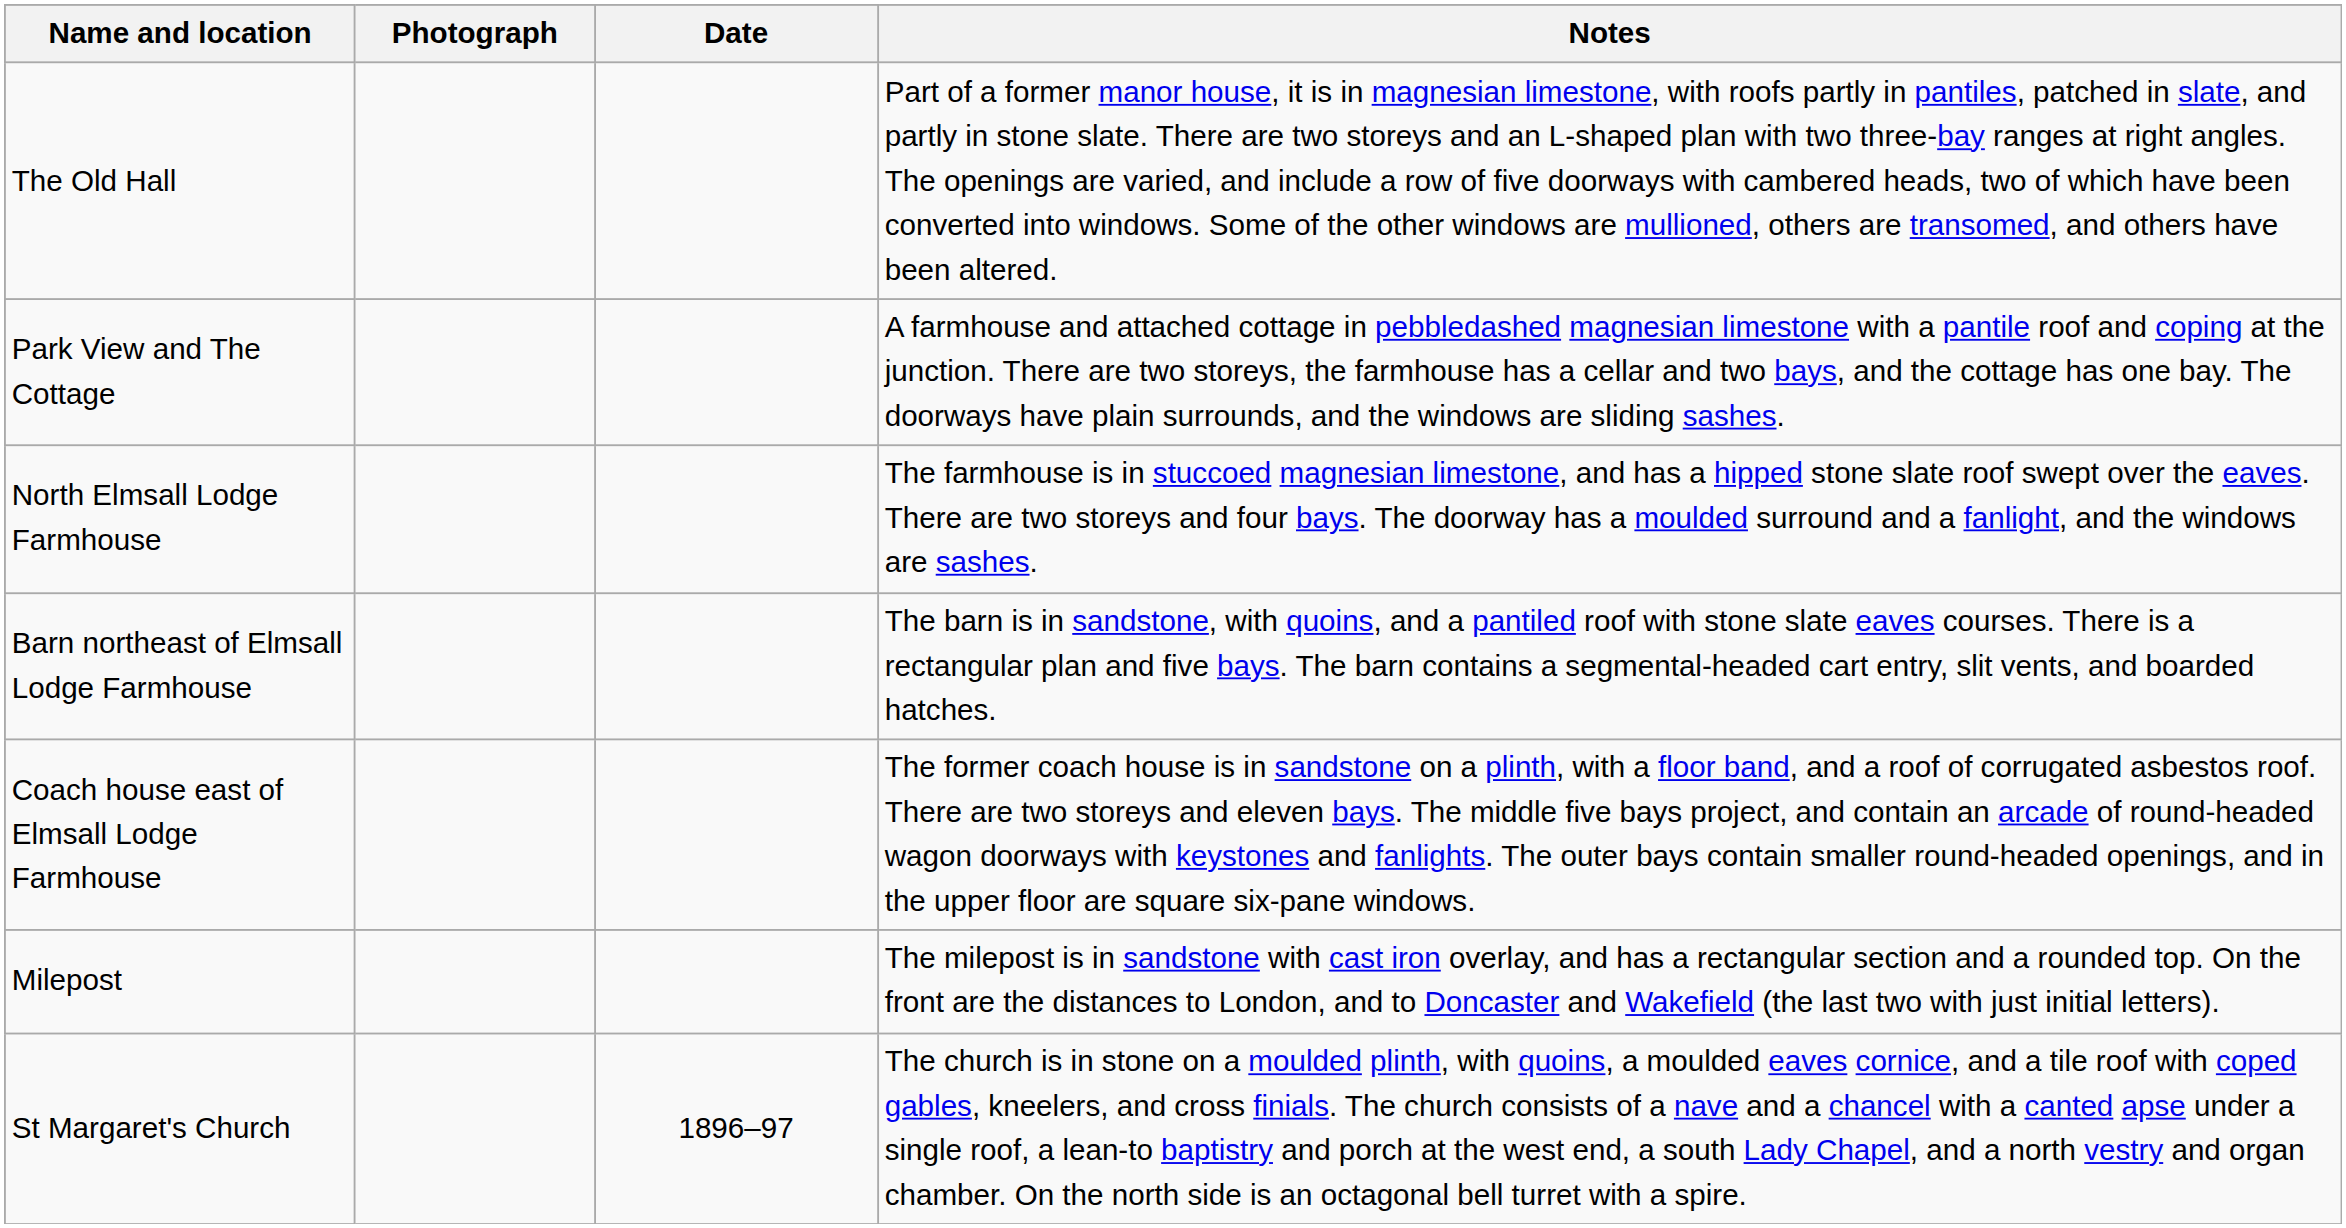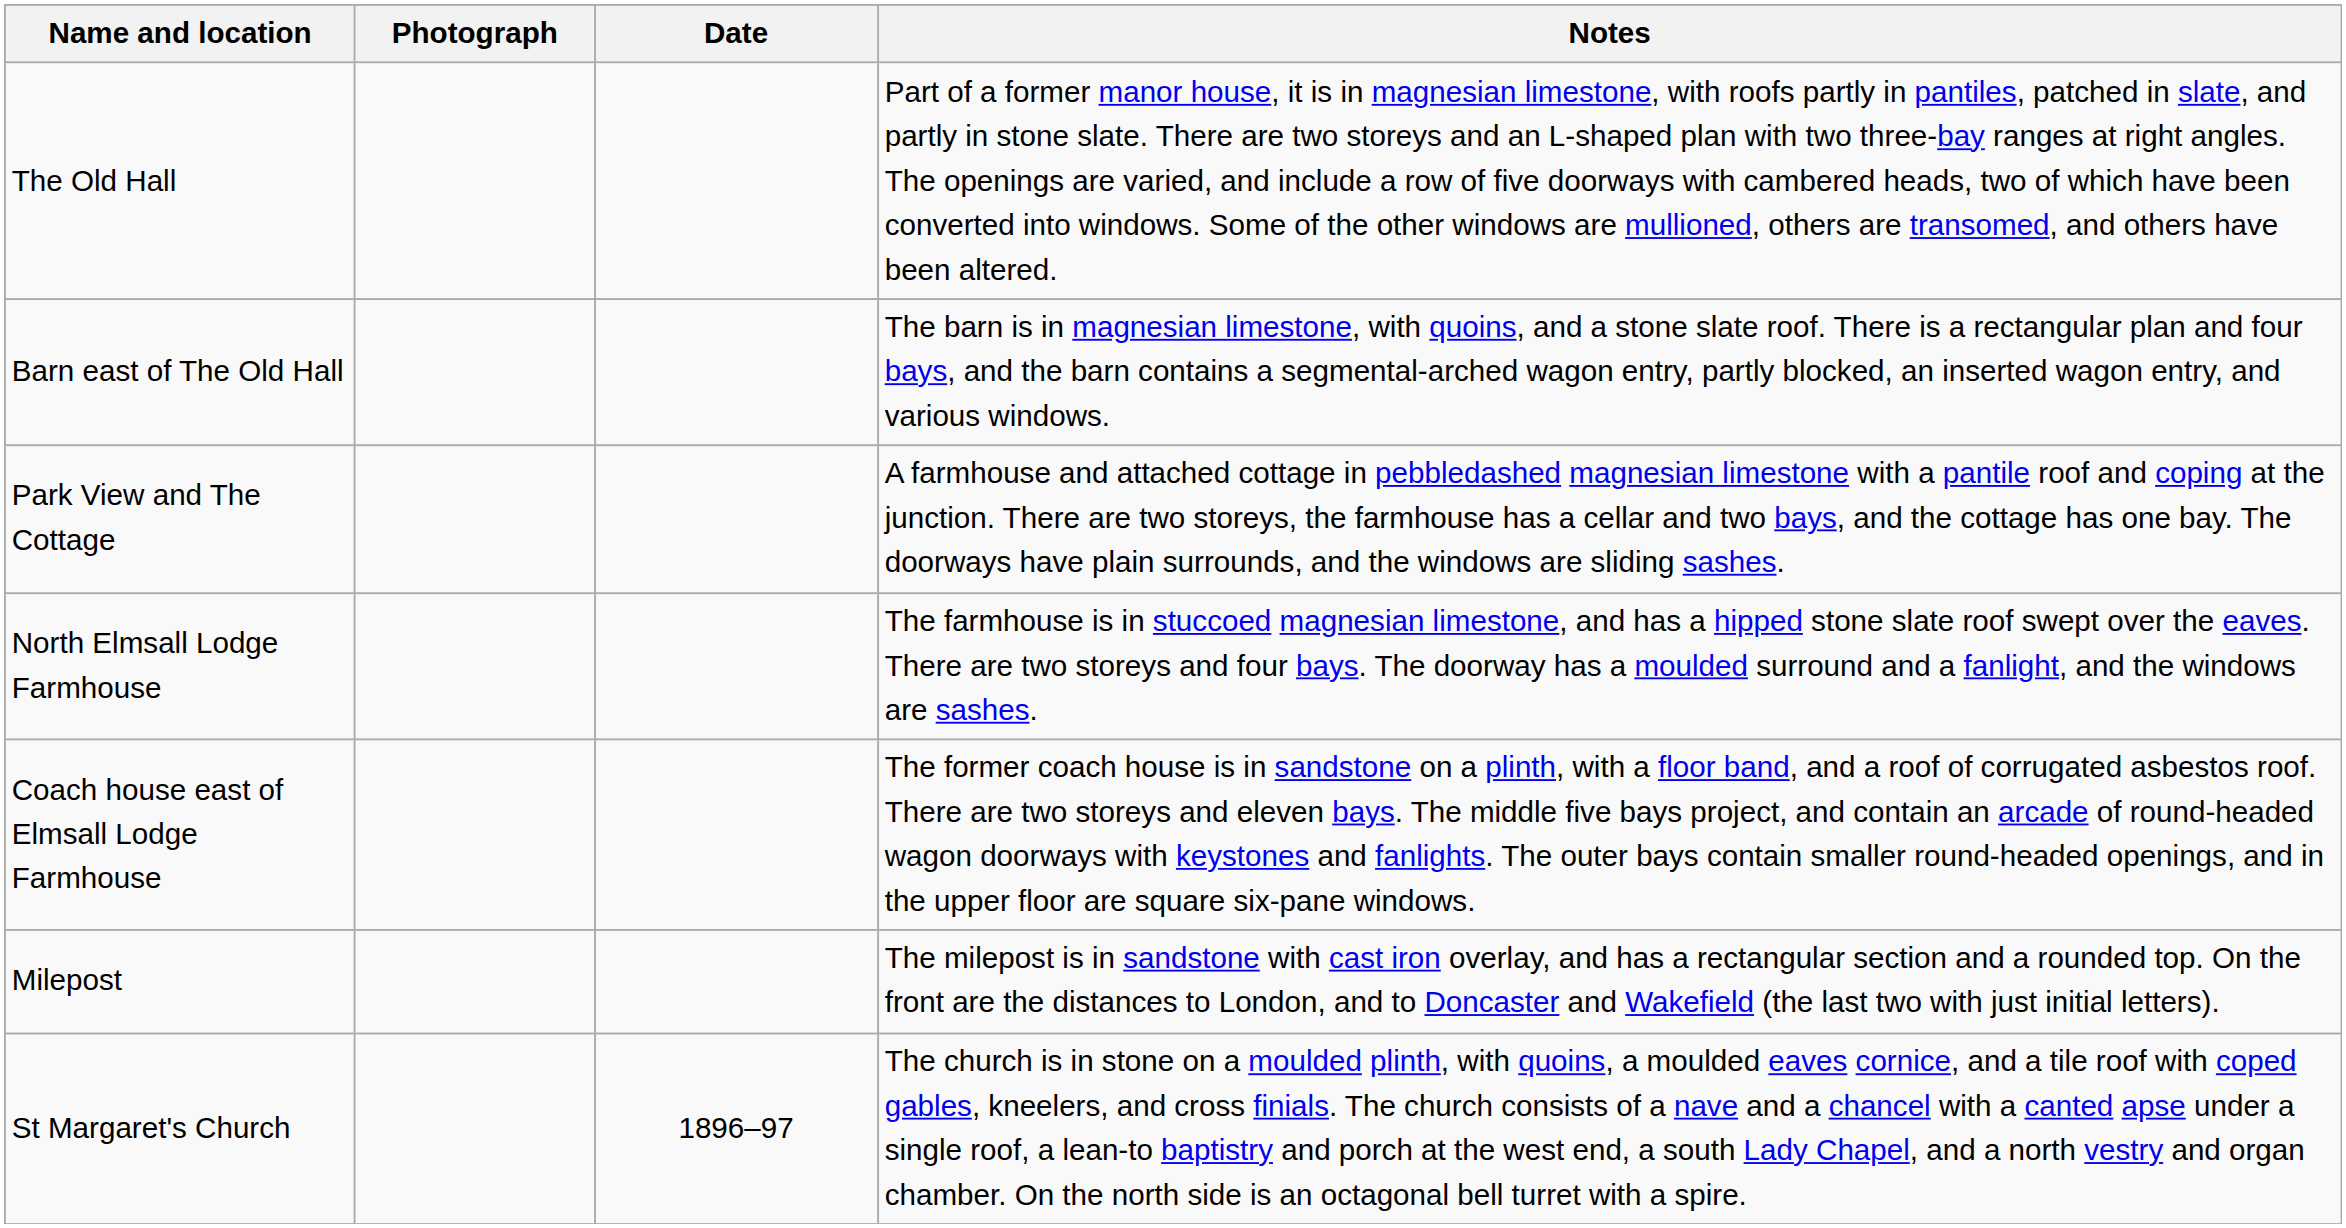+ row: (178, 371)
- row: (177, 665)
